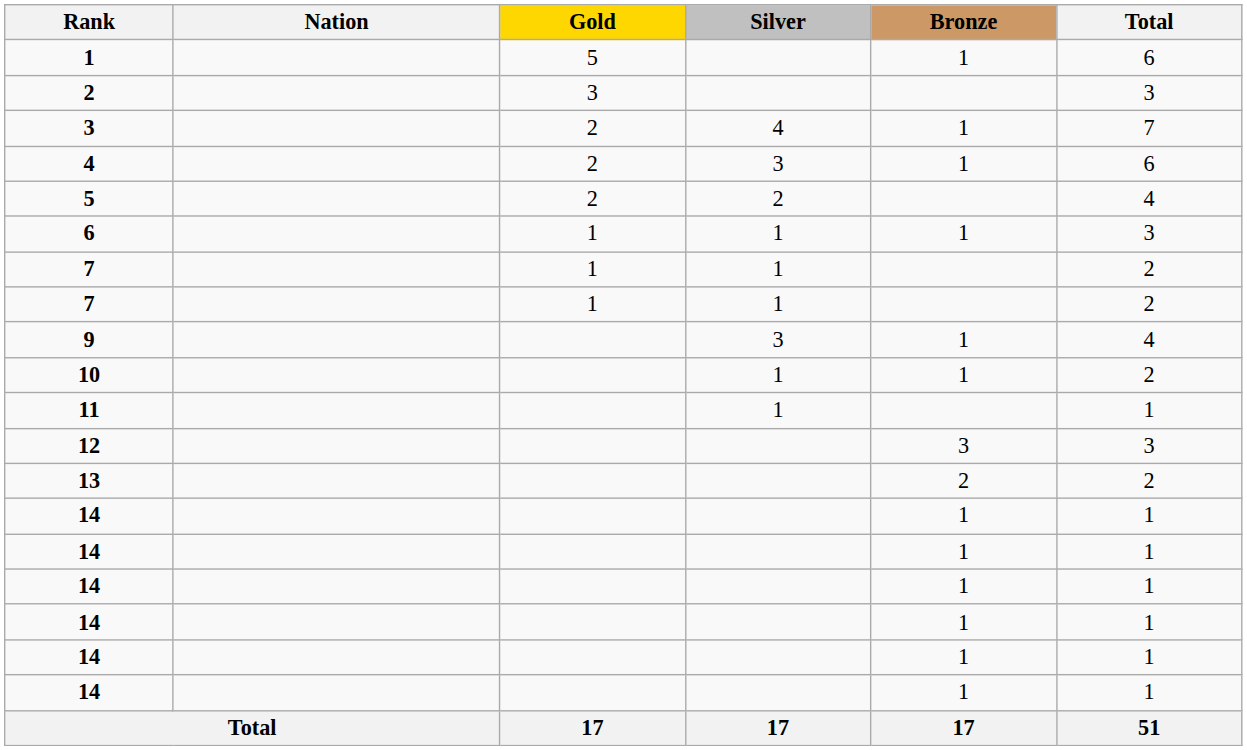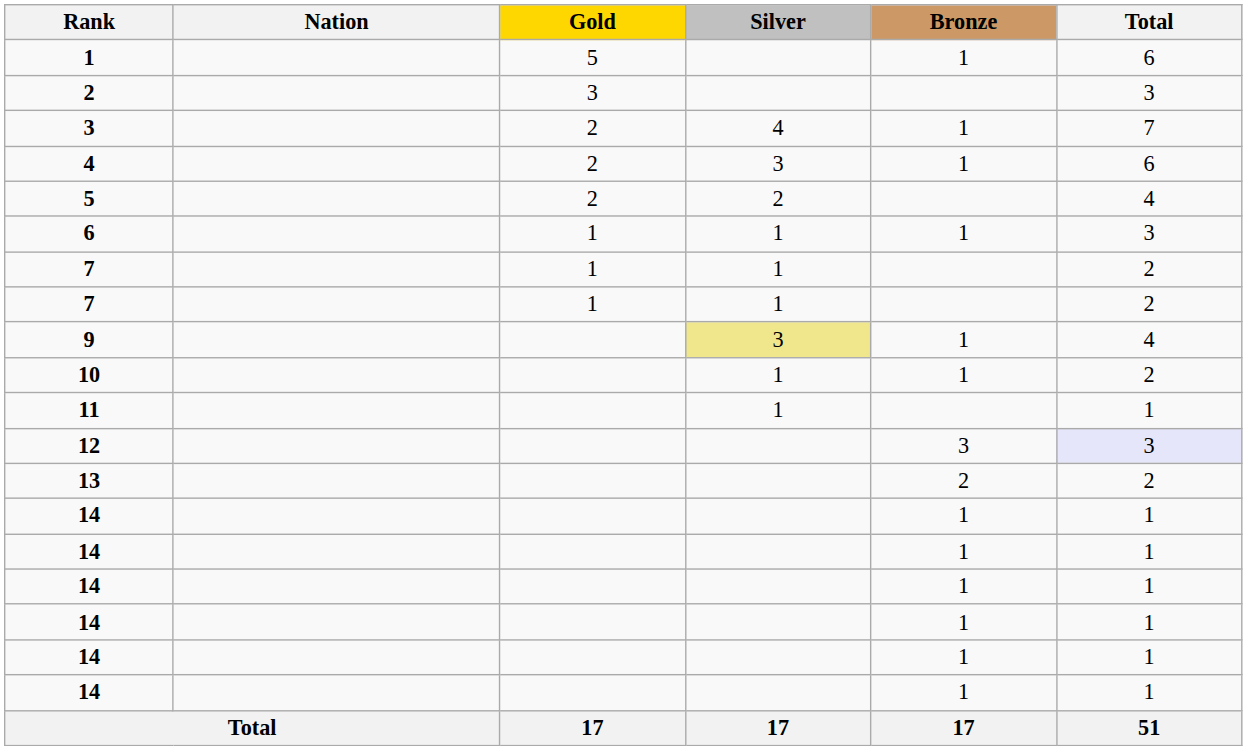(778, 339) no background -> (778, 339) khaki background
(1149, 445) no background -> (1149, 445) lavender background
